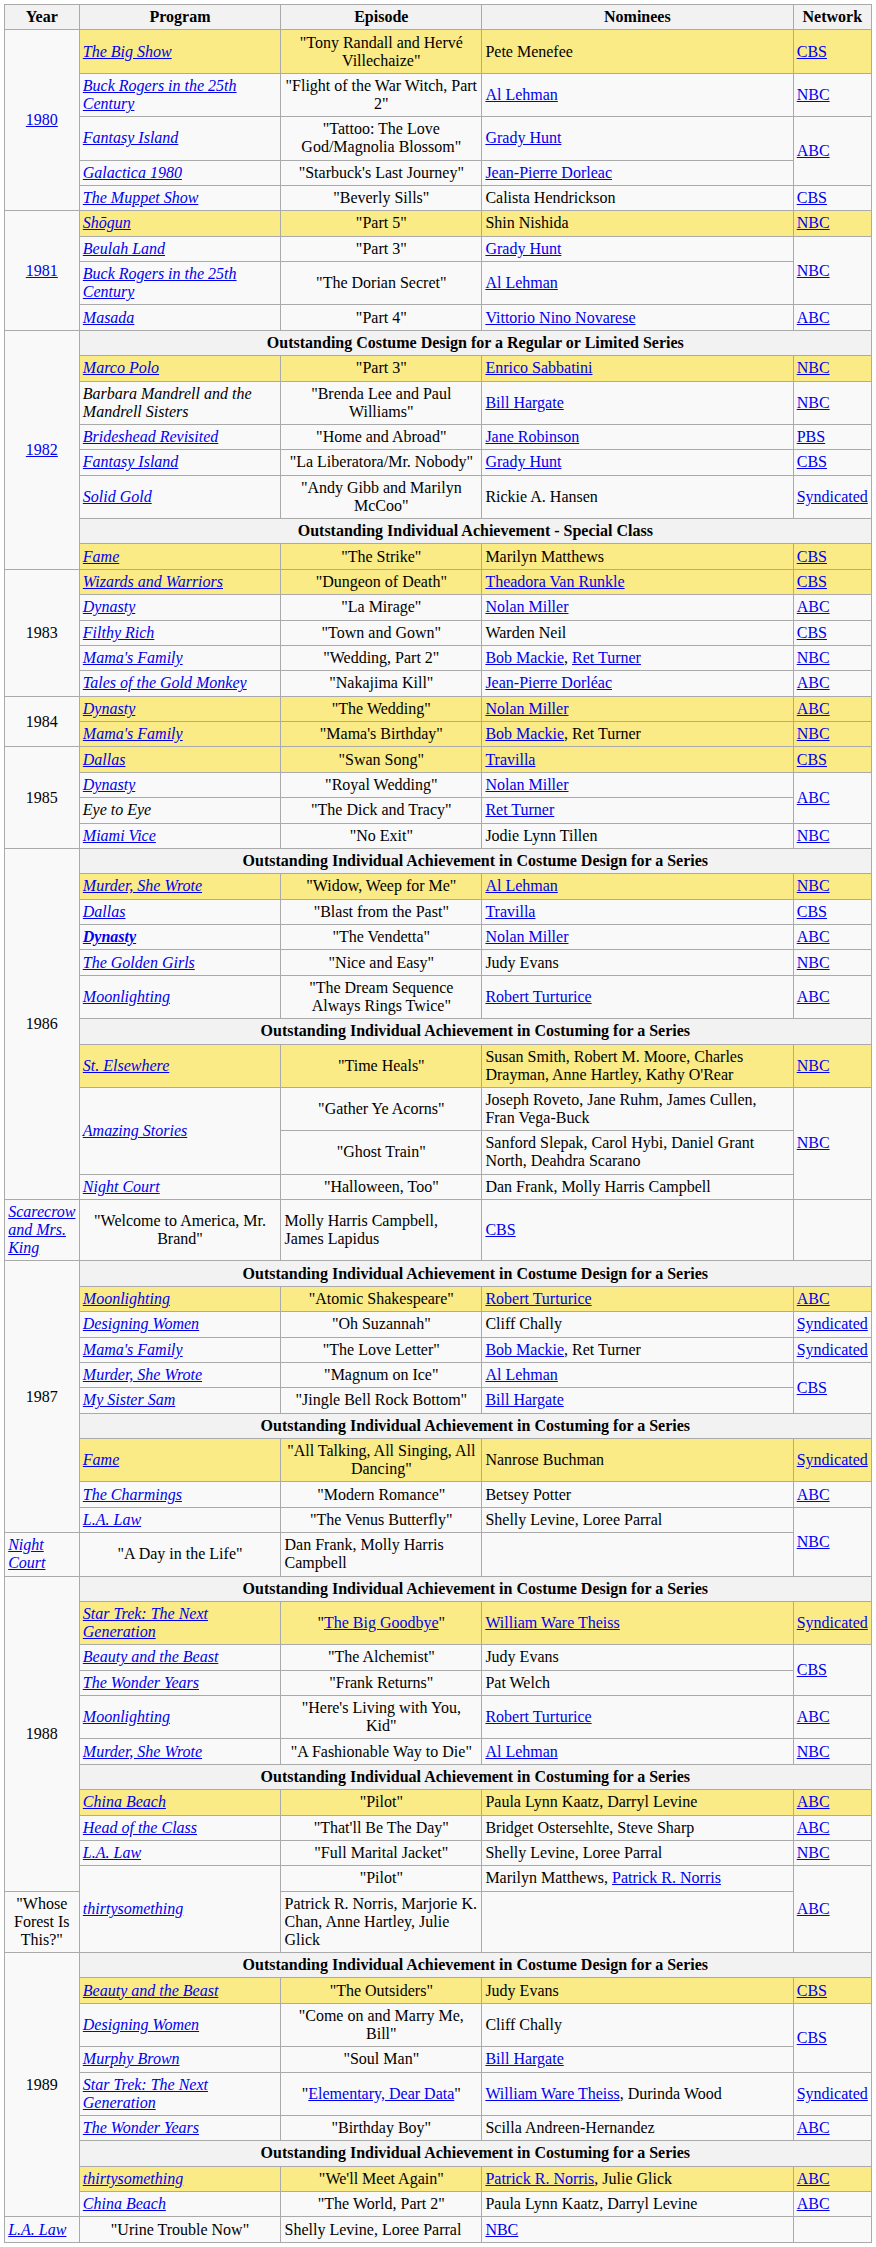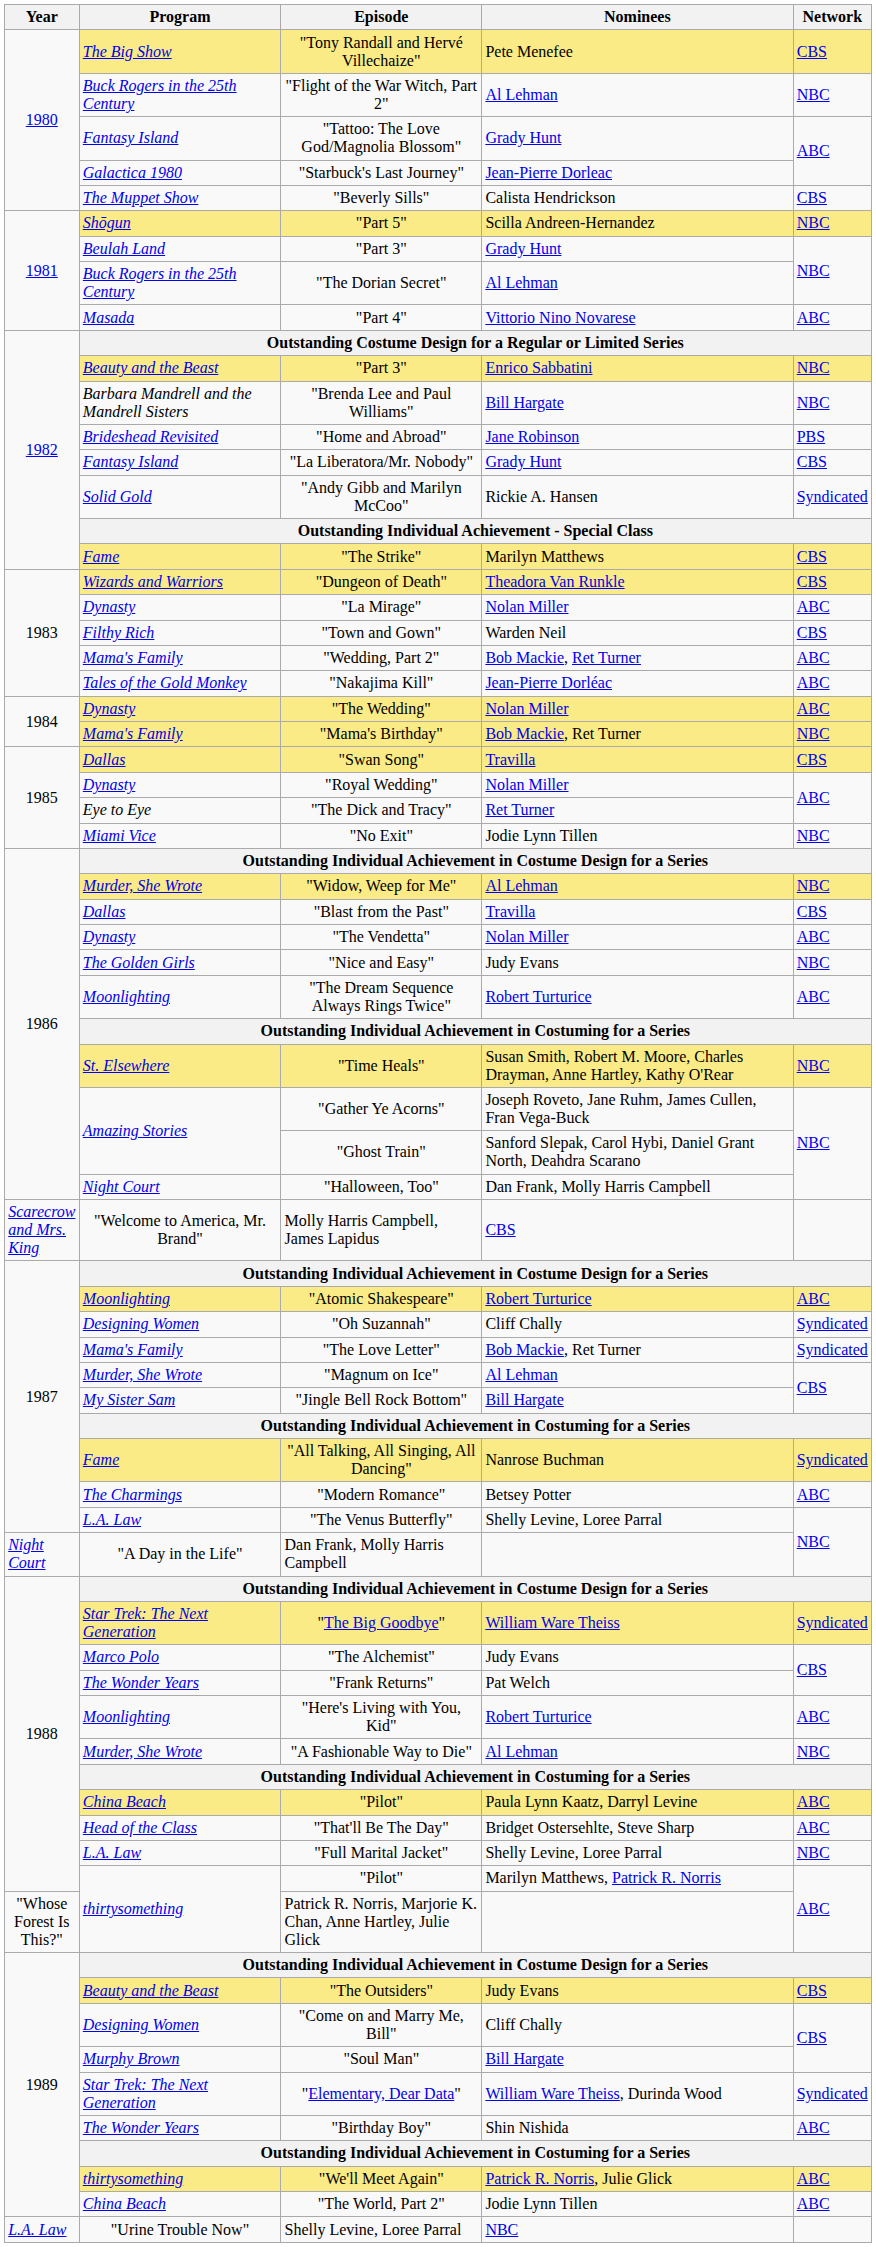(527, 223) Shin Nishida -> (570, 223) Scilla Andreen-Hernandez
(121, 368) Marco Polo -> (151, 368) Beauty and the Beast
(813, 658) NBC -> (813, 658) ABC
(109, 937) bold -> (109, 937) normal
(151, 1657) Beauty and the Beast -> (121, 1657) Marco Polo
(570, 2128) Scilla Andreen-Hernandez -> (527, 2128) Shin Nishida
(591, 2204) Paula Lynn Kaatz, Darryl Levine -> (541, 2204) Jodie Lynn Tillen
